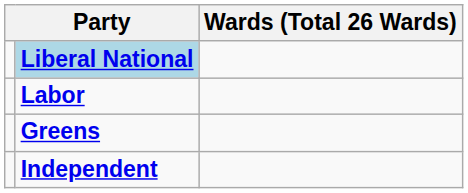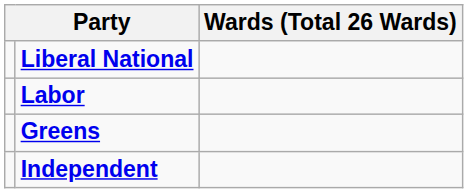(107, 59) lightblue background -> (107, 59) no background
